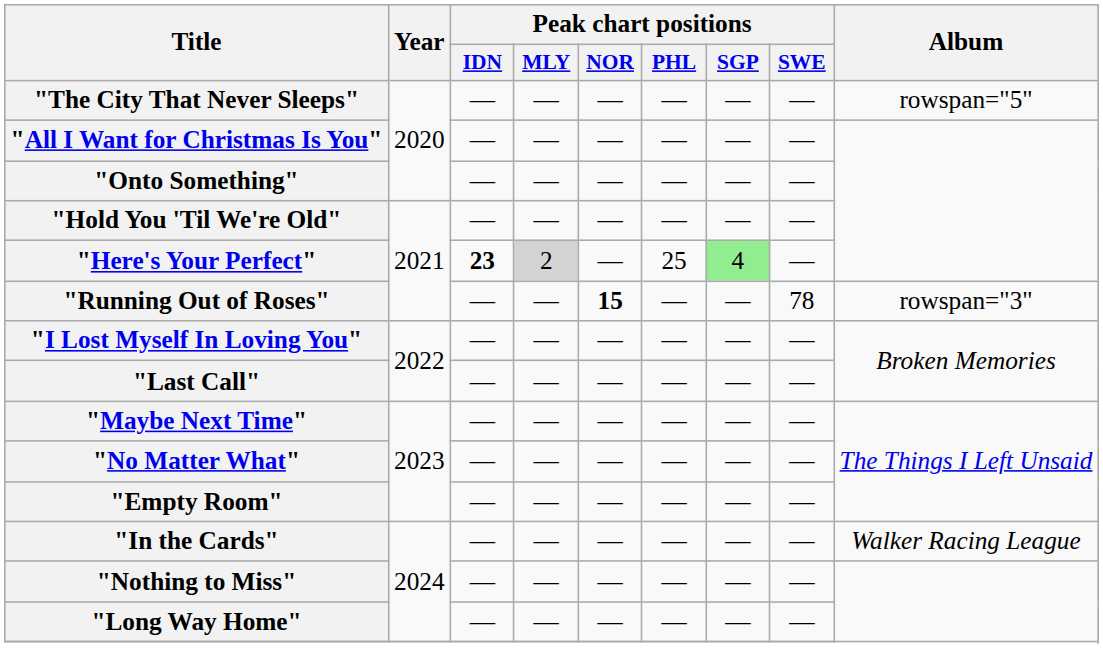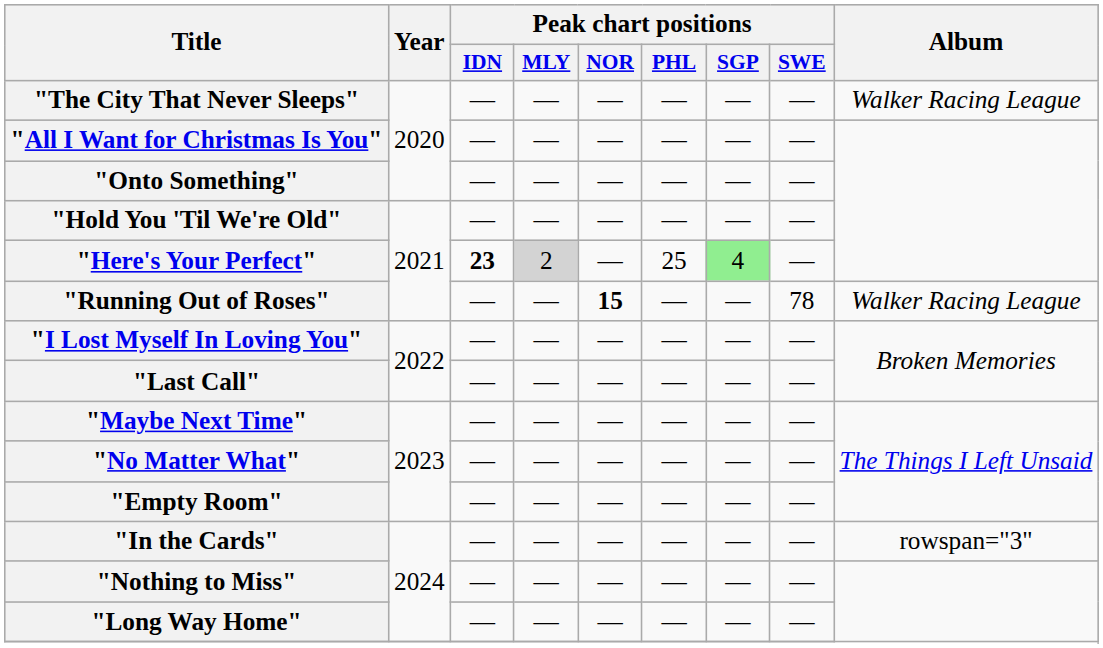(966, 100) rowspan="5" -> (966, 100) Walker Racing League
(966, 300) rowspan="3" -> (966, 300) Walker Racing League
(966, 541) Walker Racing League -> (966, 541) rowspan="3"
